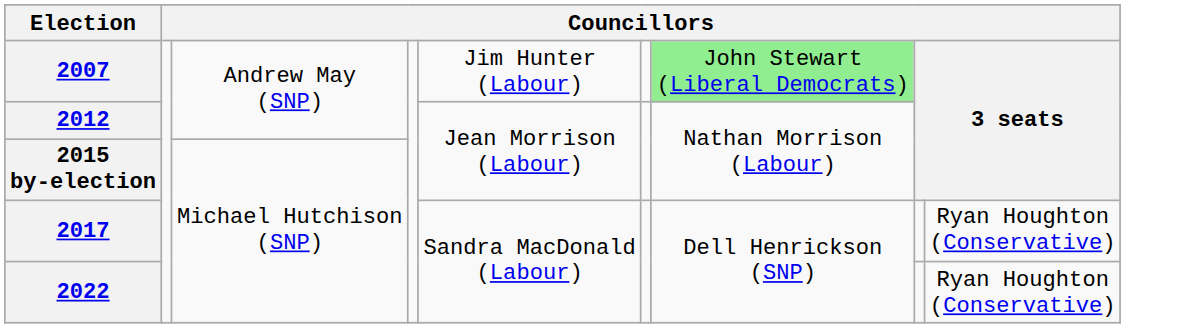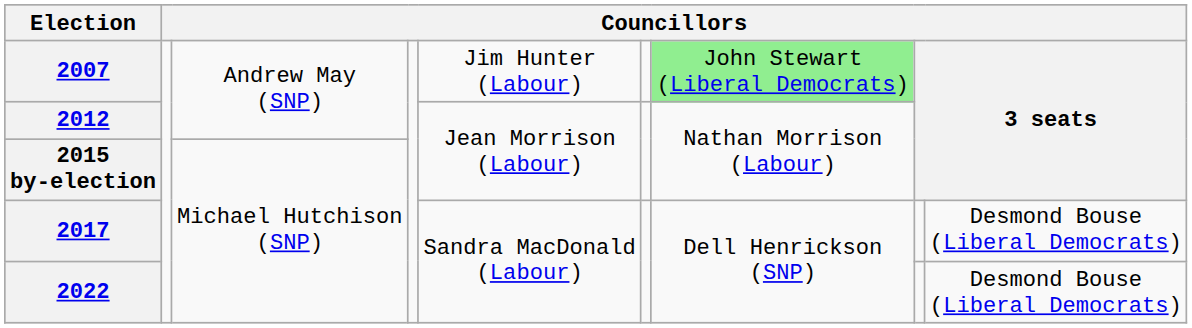(1023, 231) Ryan Houghton (Conservative) -> (1056, 231) Desmond Bouse (Liberal Democrats)
(1023, 292) Ryan Houghton (Conservative) -> (1056, 292) Desmond Bouse (Liberal Democrats)
